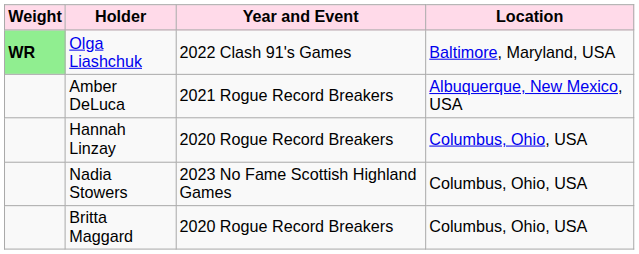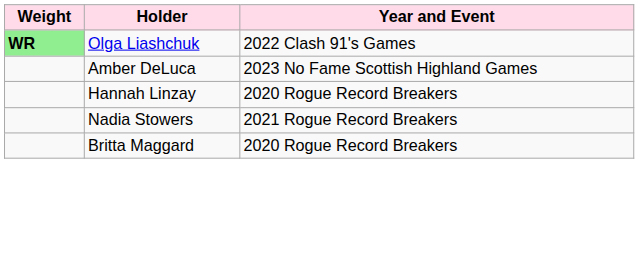- column: (530, 17)
(286, 96) 2021 Rogue Record Breakers -> (390, 68) 2023 No Fame Scottish Highland Games
(298, 183) 2023 No Fame Scottish Highland Games -> (350, 119) 2021 Rogue Record Breakers
